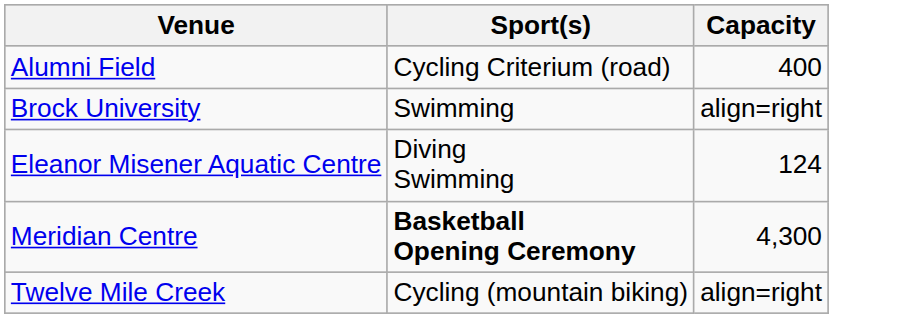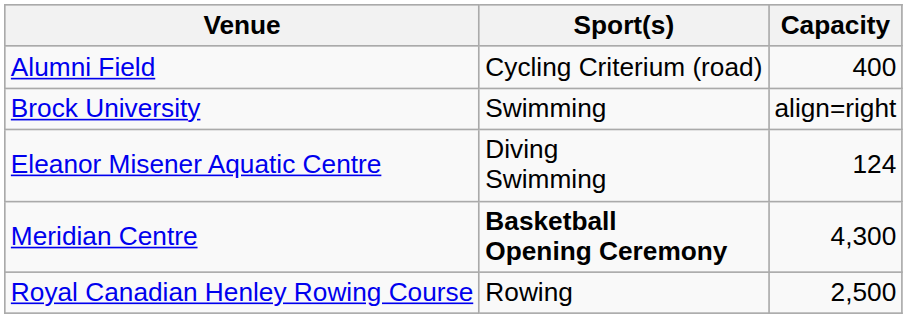+ row: (242, 292)
- row: (118, 292)
